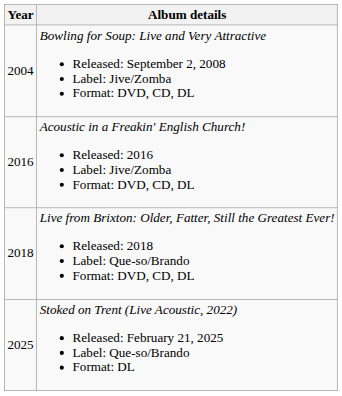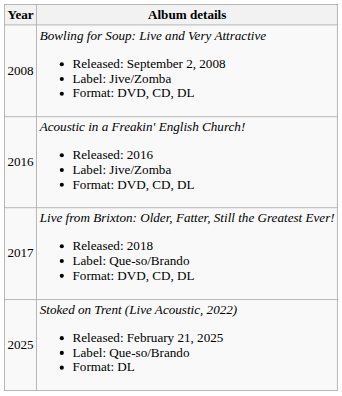(21, 70) 2004 -> (21, 70) 2008
(21, 253) 2018 -> (21, 253) 2017
